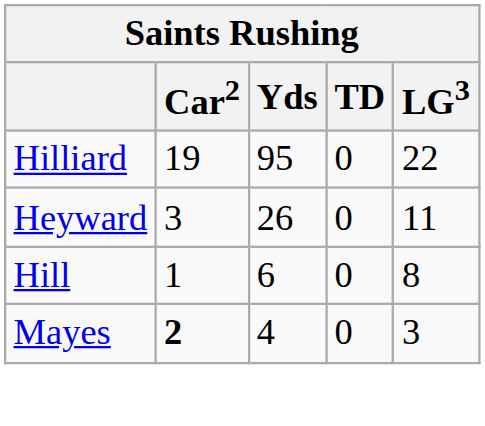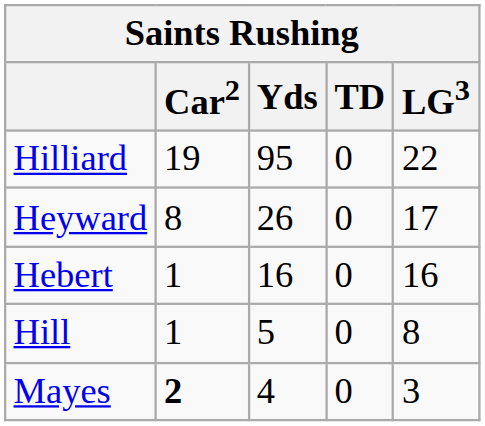(173, 216) 3 -> (173, 216) 8
(420, 216) 11 -> (420, 216) 17
+ row: (63, 274)
(266, 274) 6 -> (266, 332) 5
